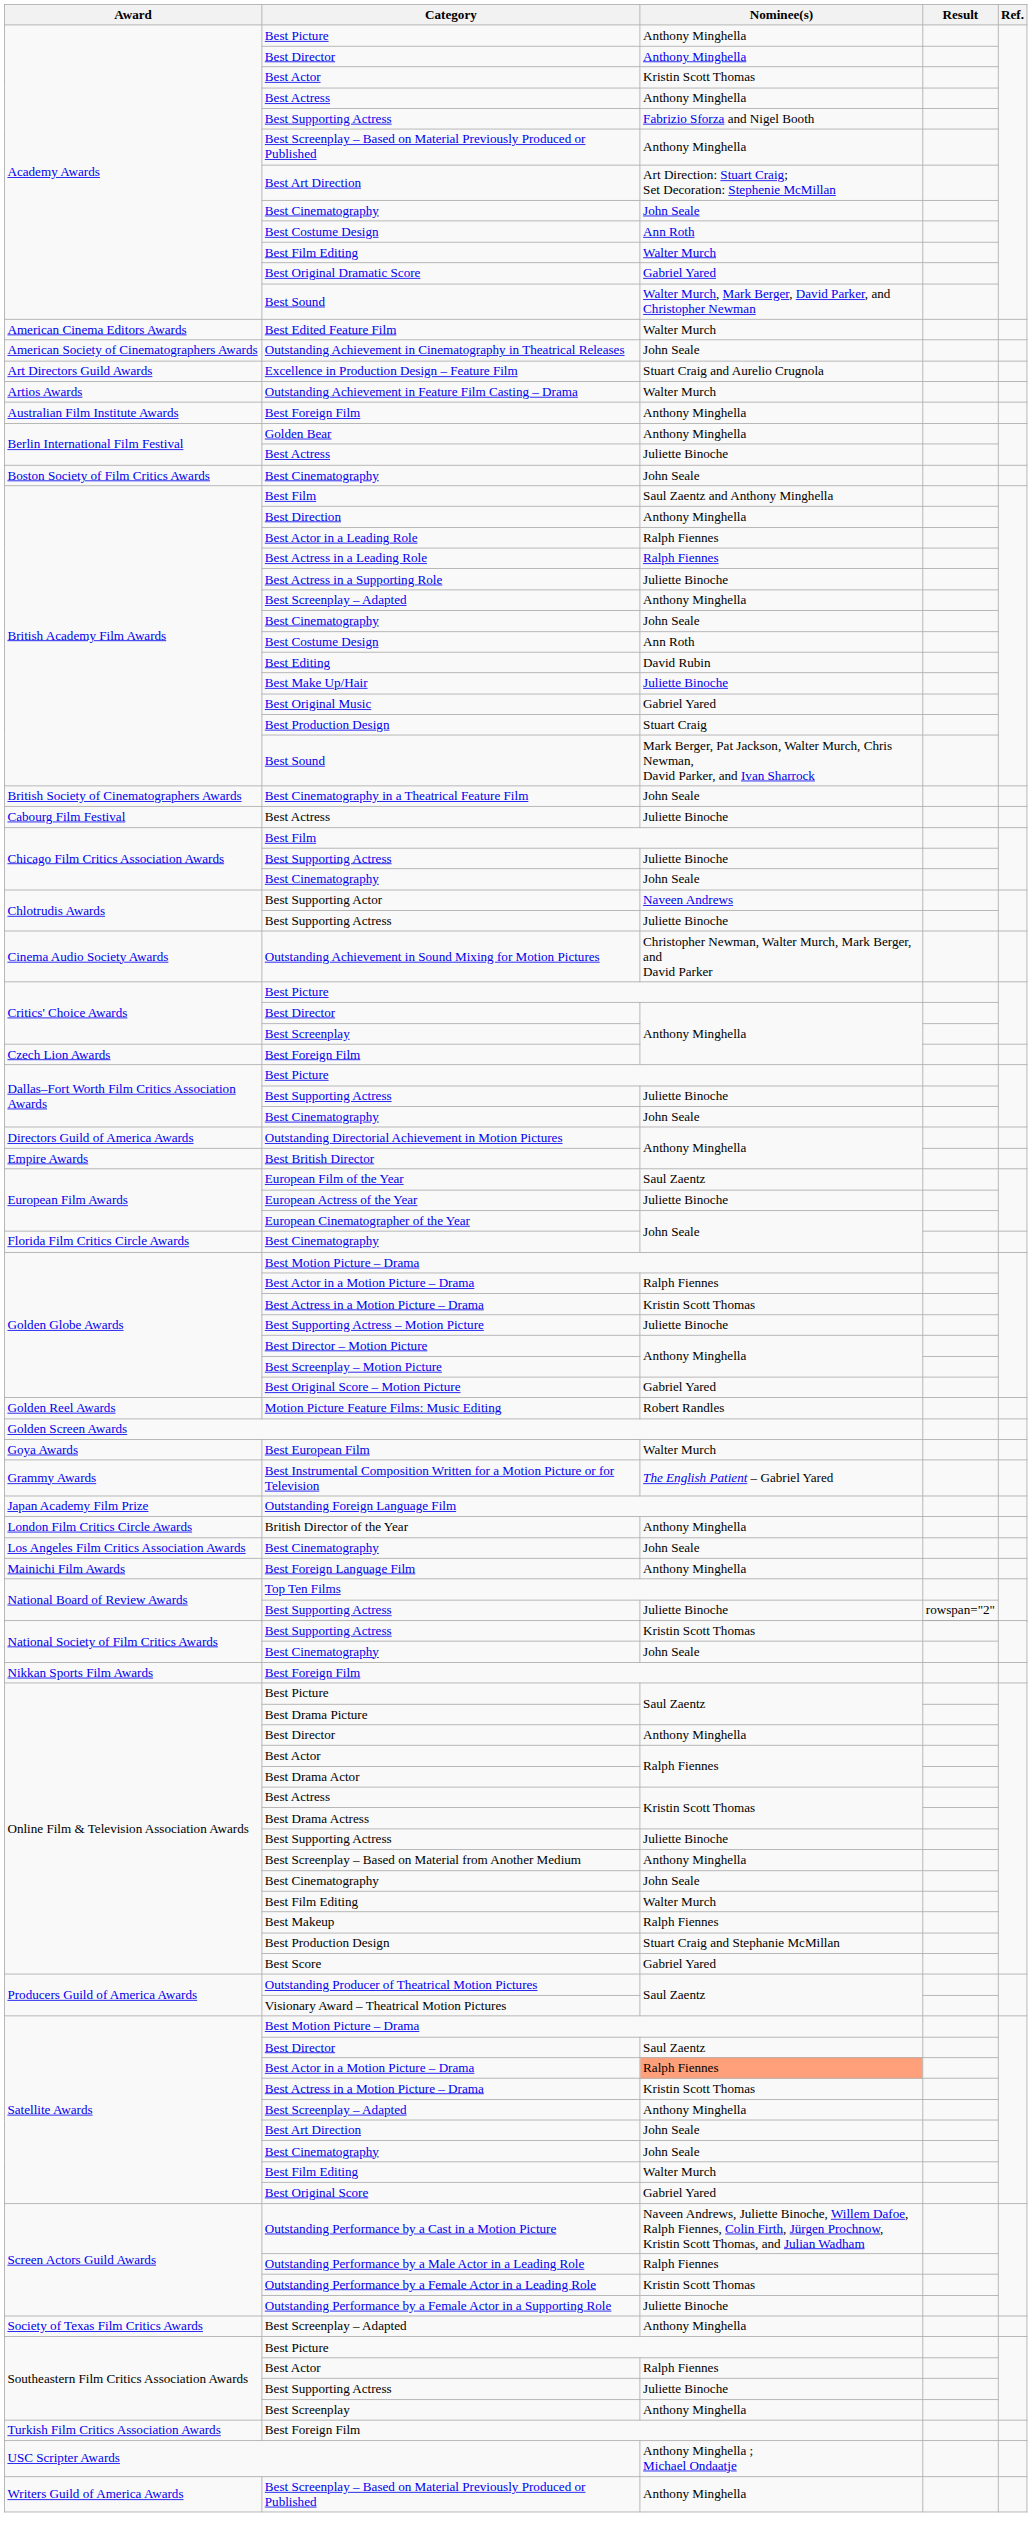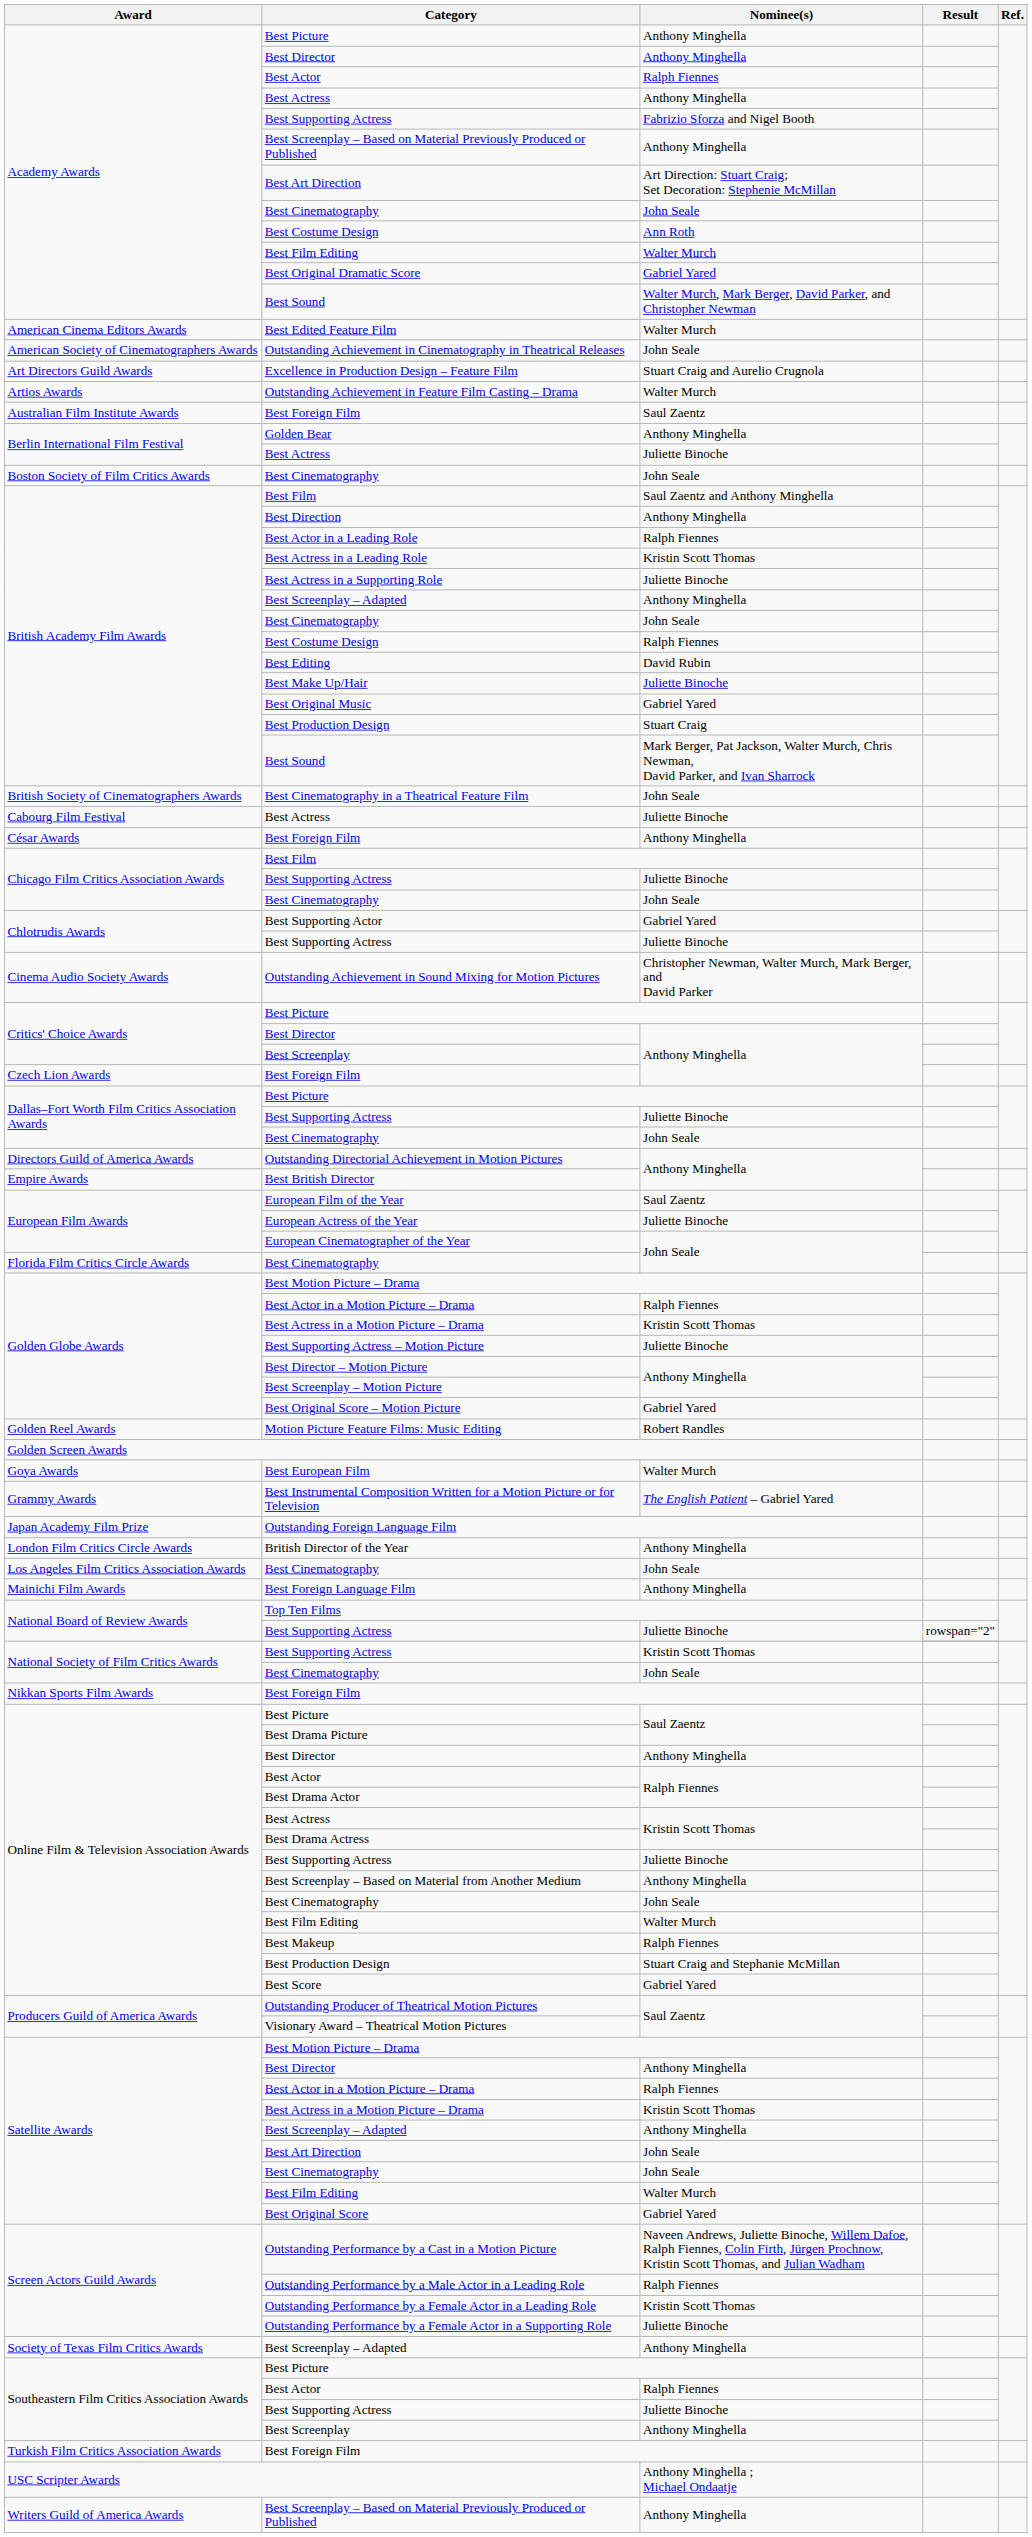(699, 77) Kristin Scott Thomas -> (681, 77) Ralph Fiennes
(695, 412) Anthony Minghella -> (674, 412) Saul Zaentz
(681, 558) Ralph Fiennes -> (699, 558) Kristin Scott Thomas
(669, 641) Ann Roth -> (681, 641) Ralph Fiennes
+ row: (43, 837)
(688, 900) Naveen Andrews -> (680, 921) Gabriel Yared
(674, 2047) Saul Zaentz -> (695, 2068) Anthony Minghella
(681, 2068) lightsalmon background -> (681, 2088) no background
